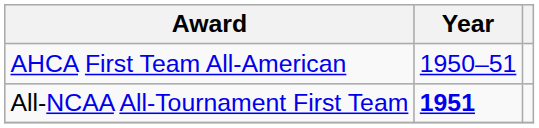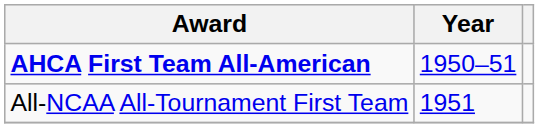(178, 63) normal -> (191, 63) bold
(447, 102) bold -> (447, 102) normal
